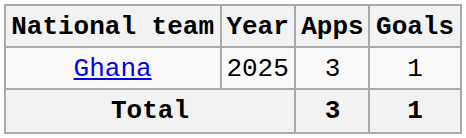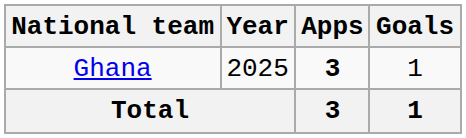(332, 69) normal -> (332, 69) bold
